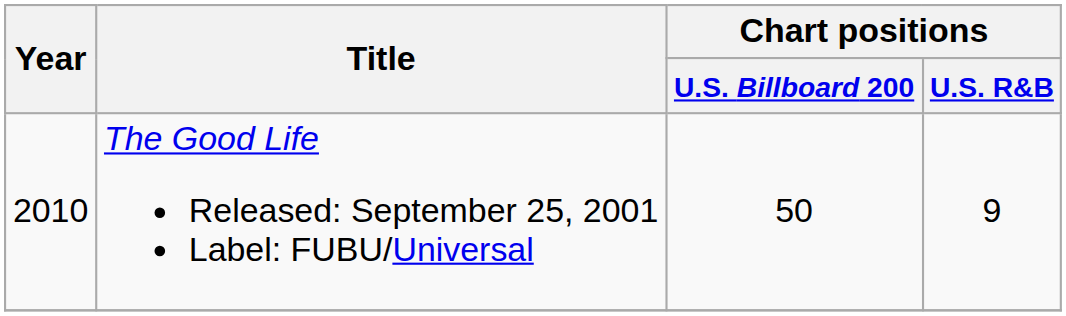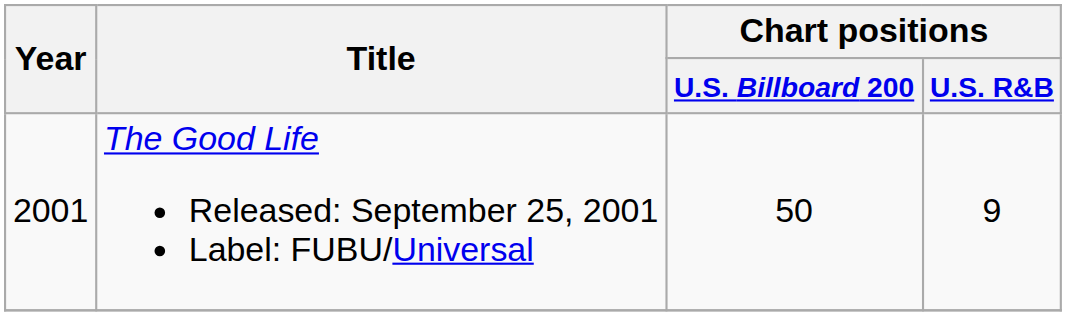(51, 211) 2010 -> (51, 211) 2001
